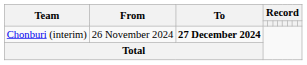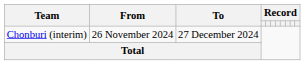(219, 34) bold -> (218, 34) normal
